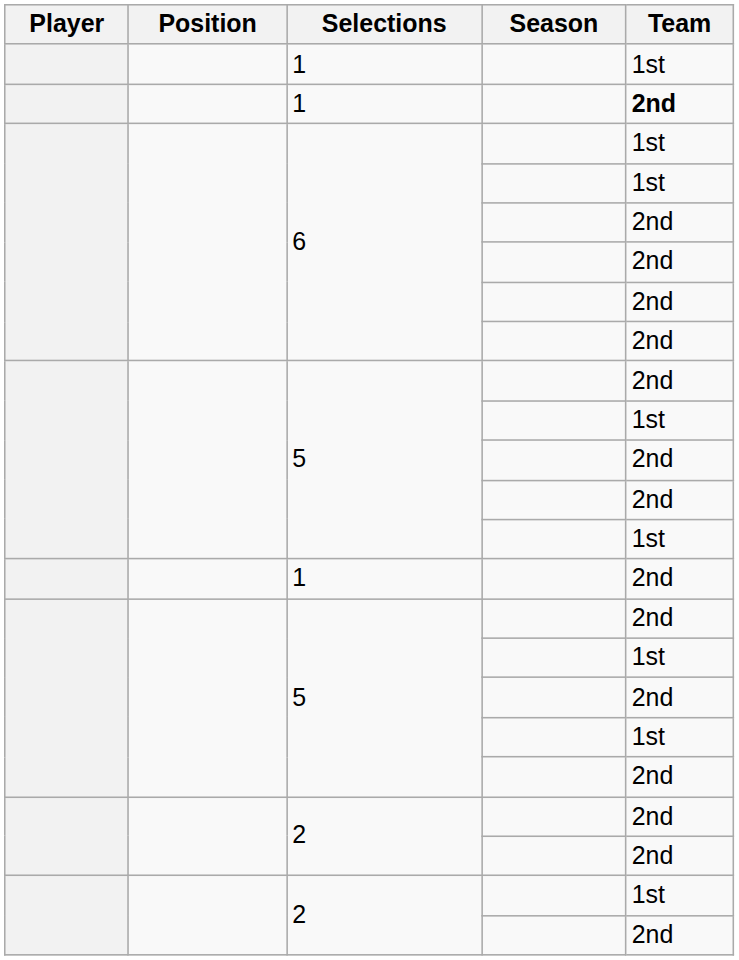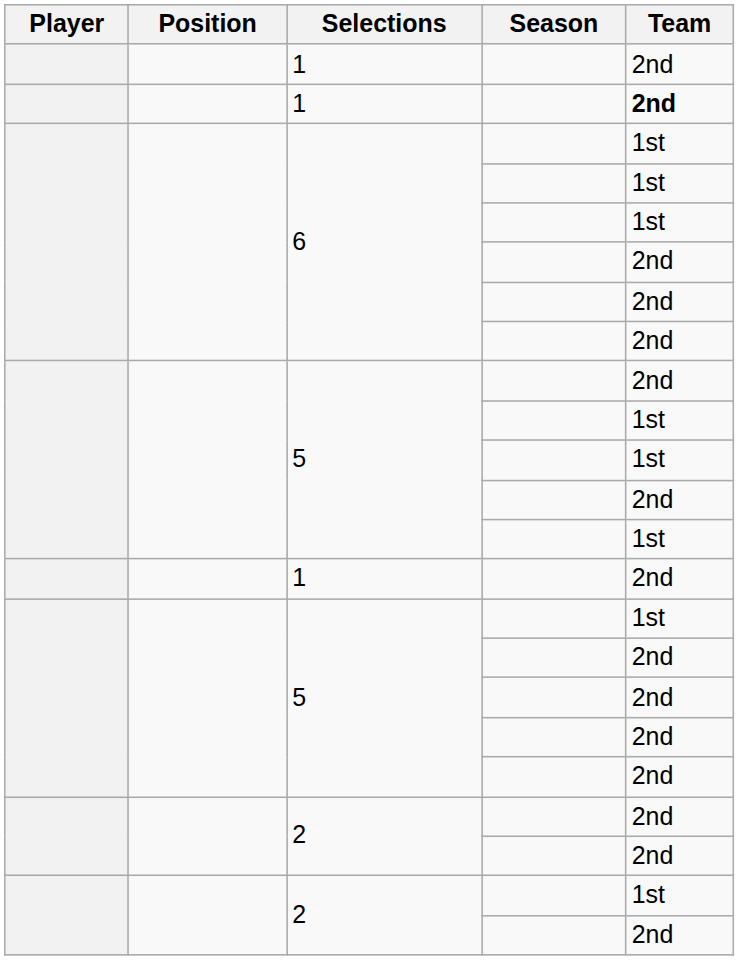(648, 63) 1st -> (652, 63) 2nd
(652, 222) 2nd -> (648, 222) 1st
(652, 459) 2nd -> (648, 459) 1st
(652, 618) 2nd -> (648, 618) 1st
(648, 657) 1st -> (652, 657) 2nd
(648, 736) 1st -> (652, 736) 2nd
